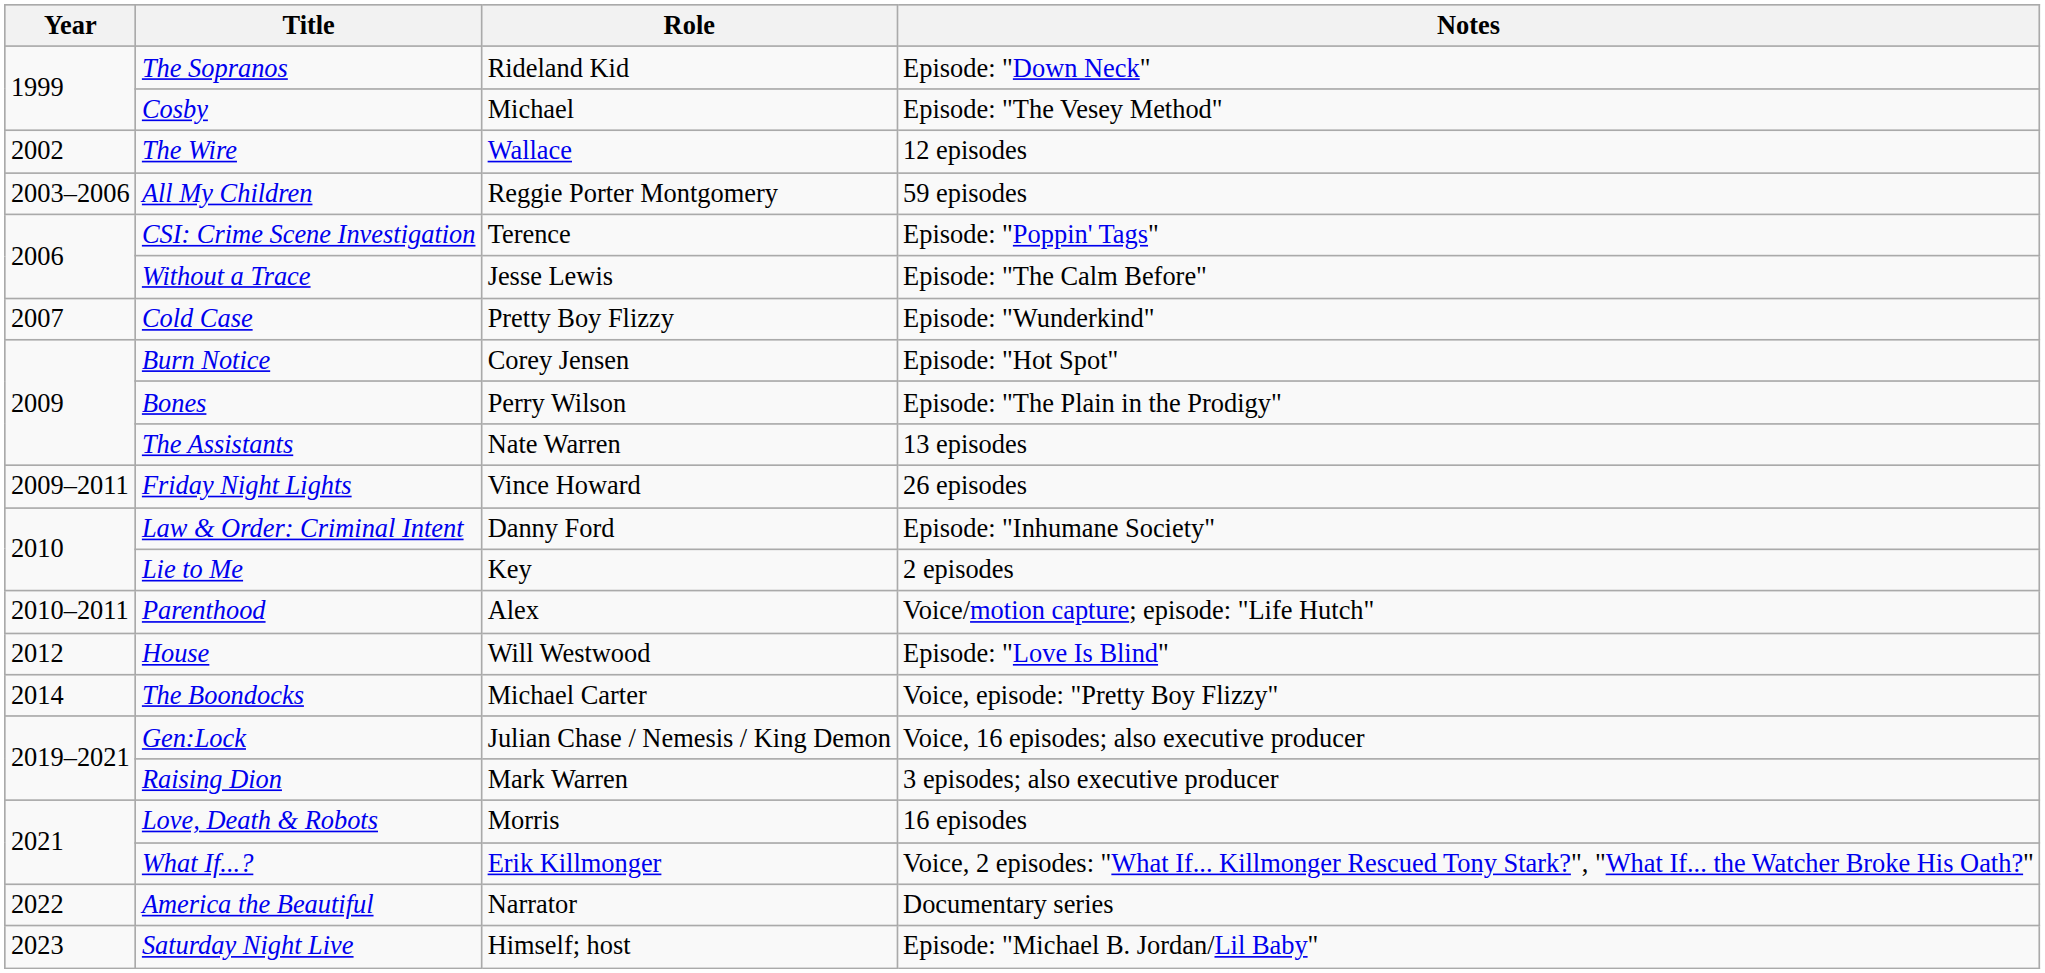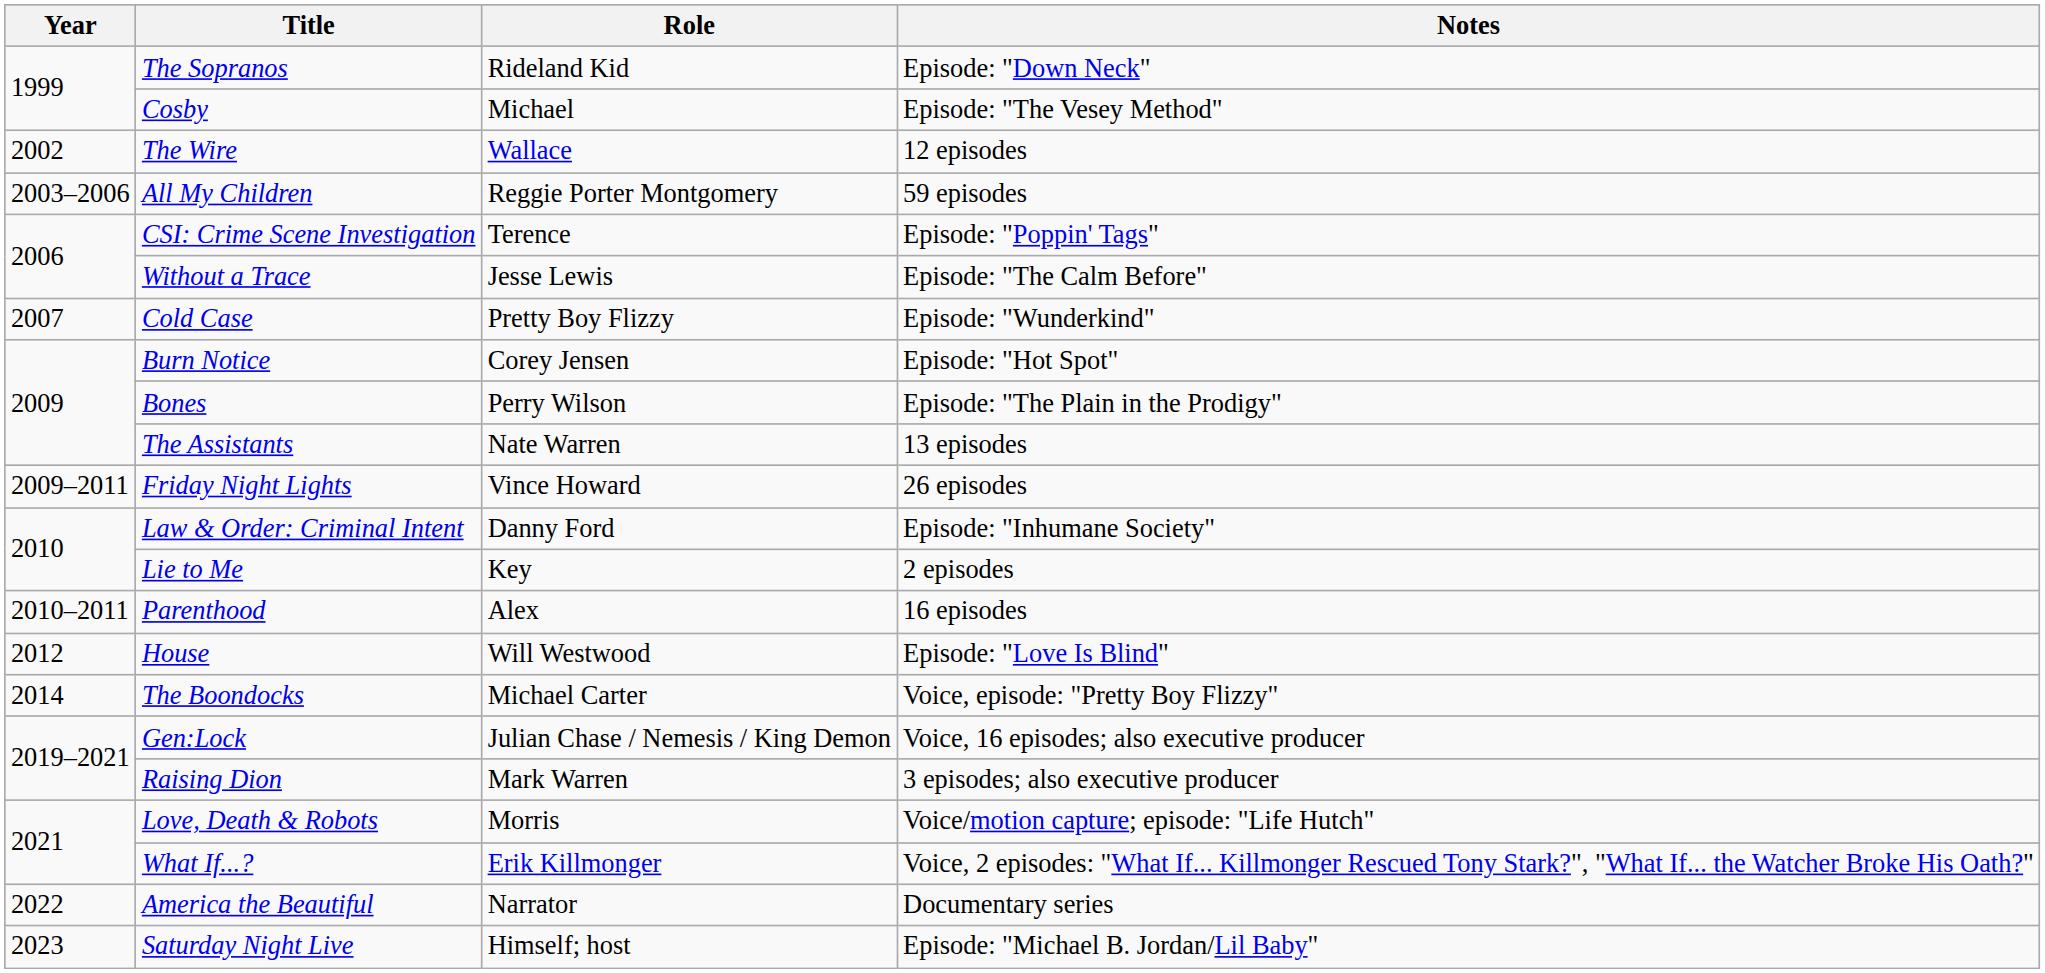(1139, 611) Voice/motion capture; episode: "Life Hutch" -> (965, 611) 16 episodes
(965, 820) 16 episodes -> (1139, 820) Voice/motion capture; episode: "Life Hutch"
